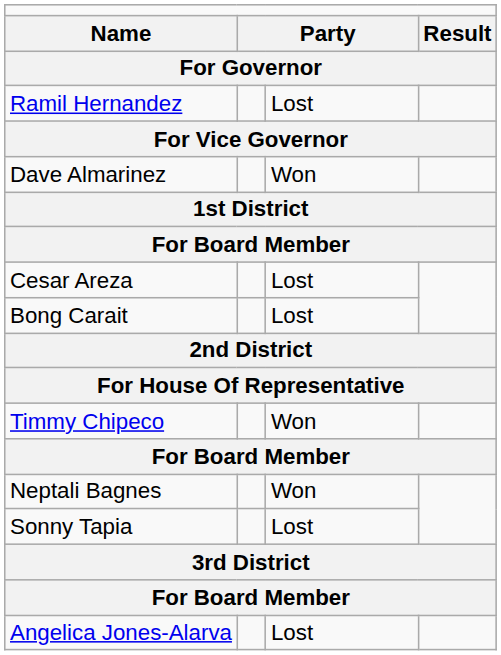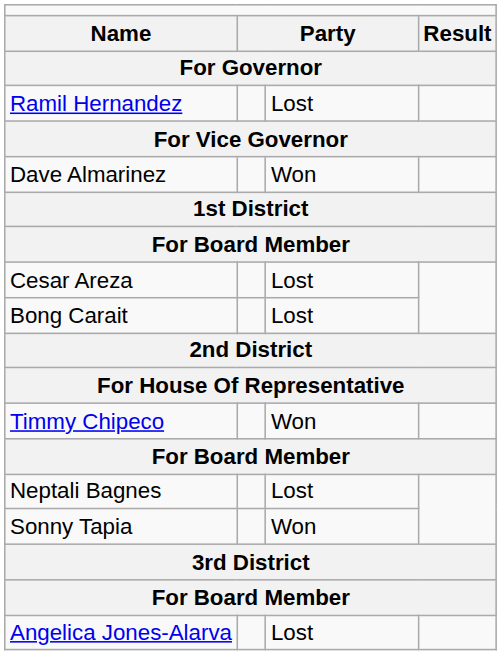(294, 492) Won -> (292, 492) Lost
(292, 527) Lost -> (294, 527) Won
